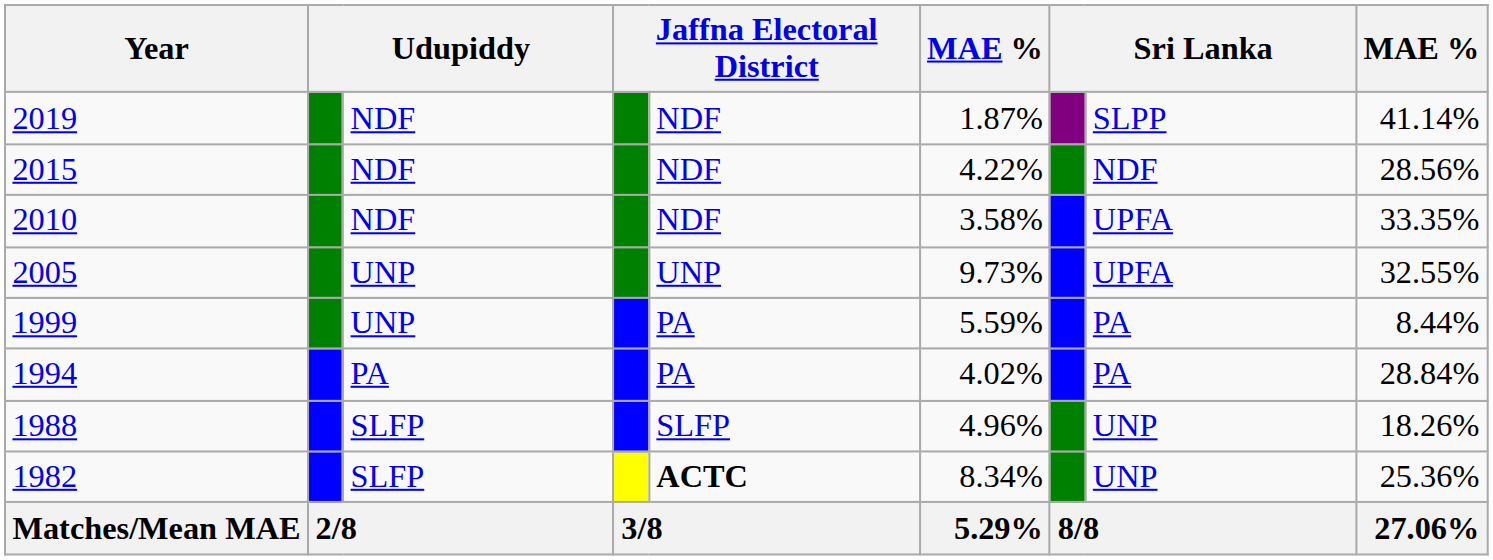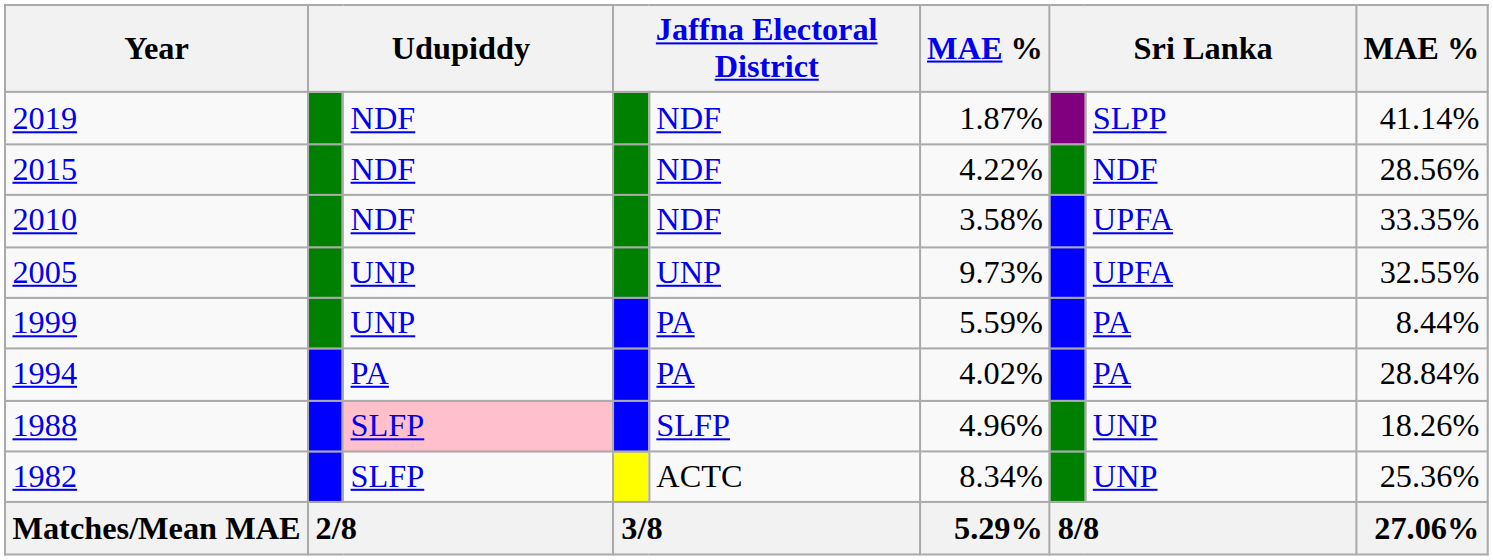(387, 425) no background -> (387, 425) pink background
(702, 476) bold -> (699, 476) normal
